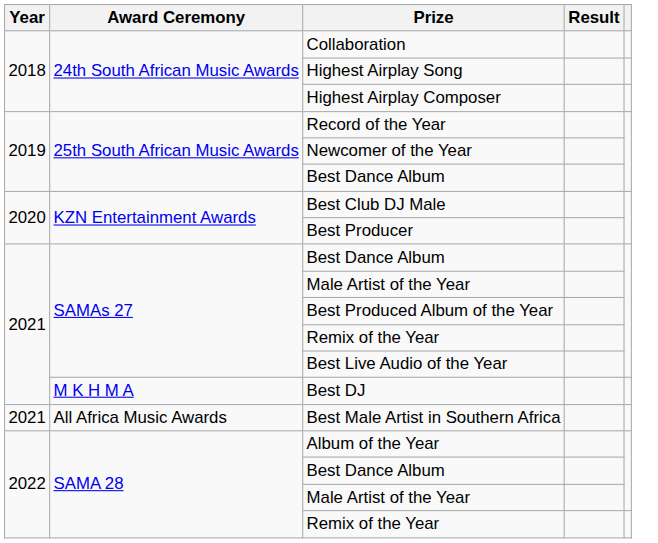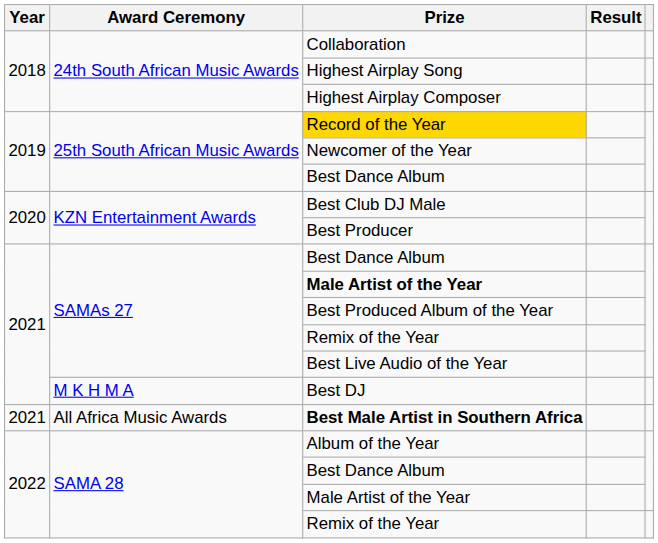(376, 124) no background -> (376, 124) gold background
(388, 284) normal -> (394, 284) bold
(434, 417) normal -> (445, 417) bold
